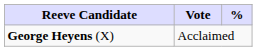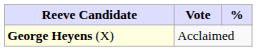(61, 35) no background -> (61, 35) lightyellow background
